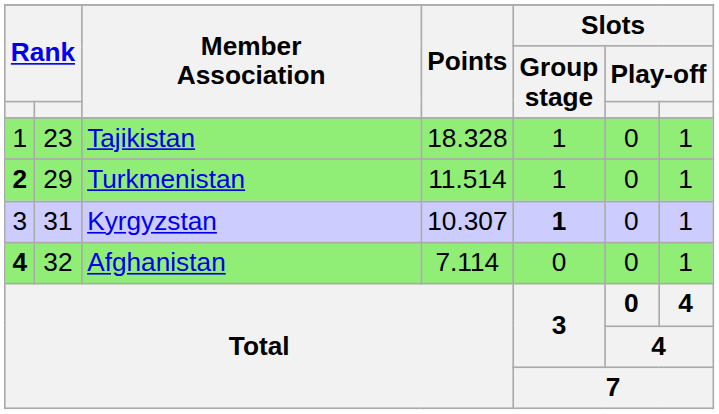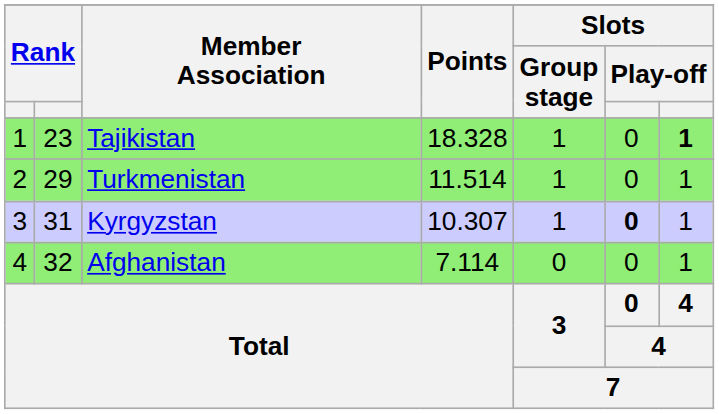(686, 138) normal -> (686, 138) bold
(20, 179) bold -> (20, 179) normal
(559, 221) bold -> (559, 221) normal
(631, 221) normal -> (631, 221) bold
(20, 262) bold -> (20, 262) normal
